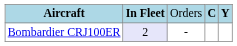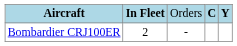(145, 32) lavender background -> (145, 32) no background
